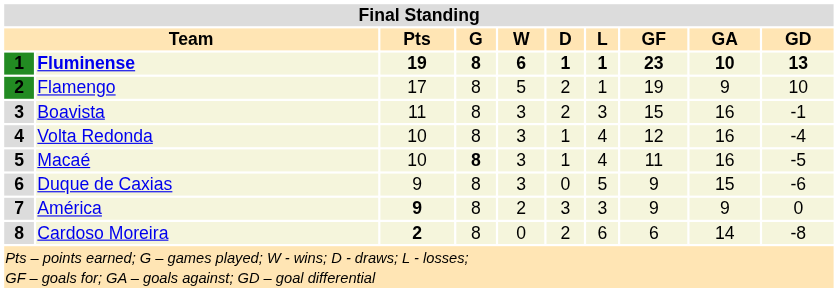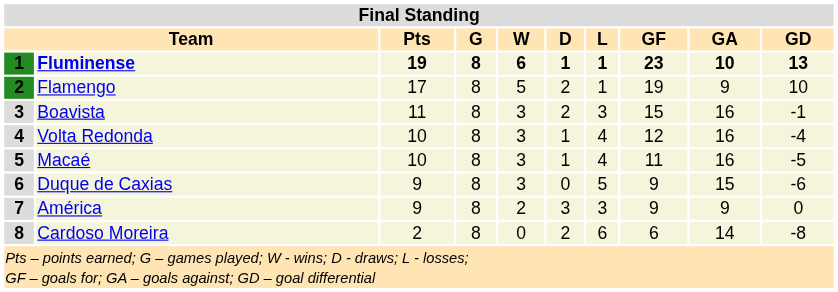(476, 160) bold -> (476, 160) normal
(417, 208) bold -> (417, 208) normal
(417, 232) bold -> (417, 232) normal
